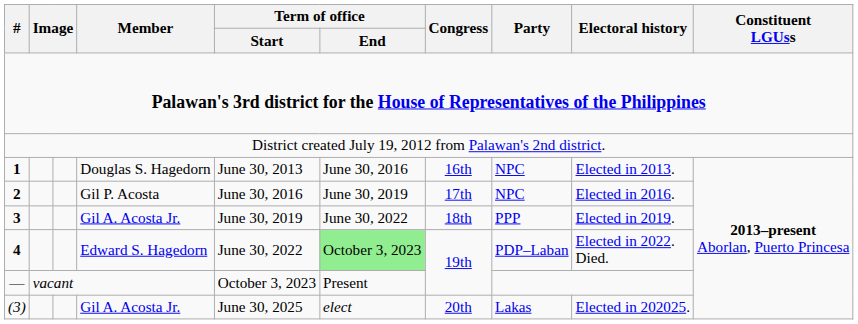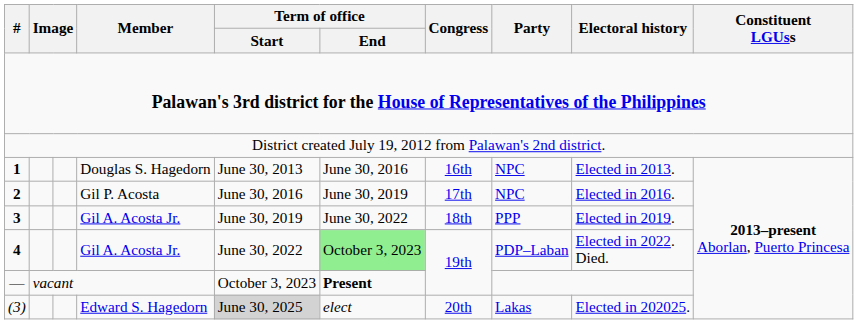(144, 250) Edward S. Hagedorn -> (130, 250) Gil A. Acosta Jr.
(345, 282) normal -> (347, 282) bold
(130, 307) Gil A. Acosta Jr. -> (144, 307) Edward S. Hagedorn
(260, 307) no background -> (260, 307) lightgrey background
